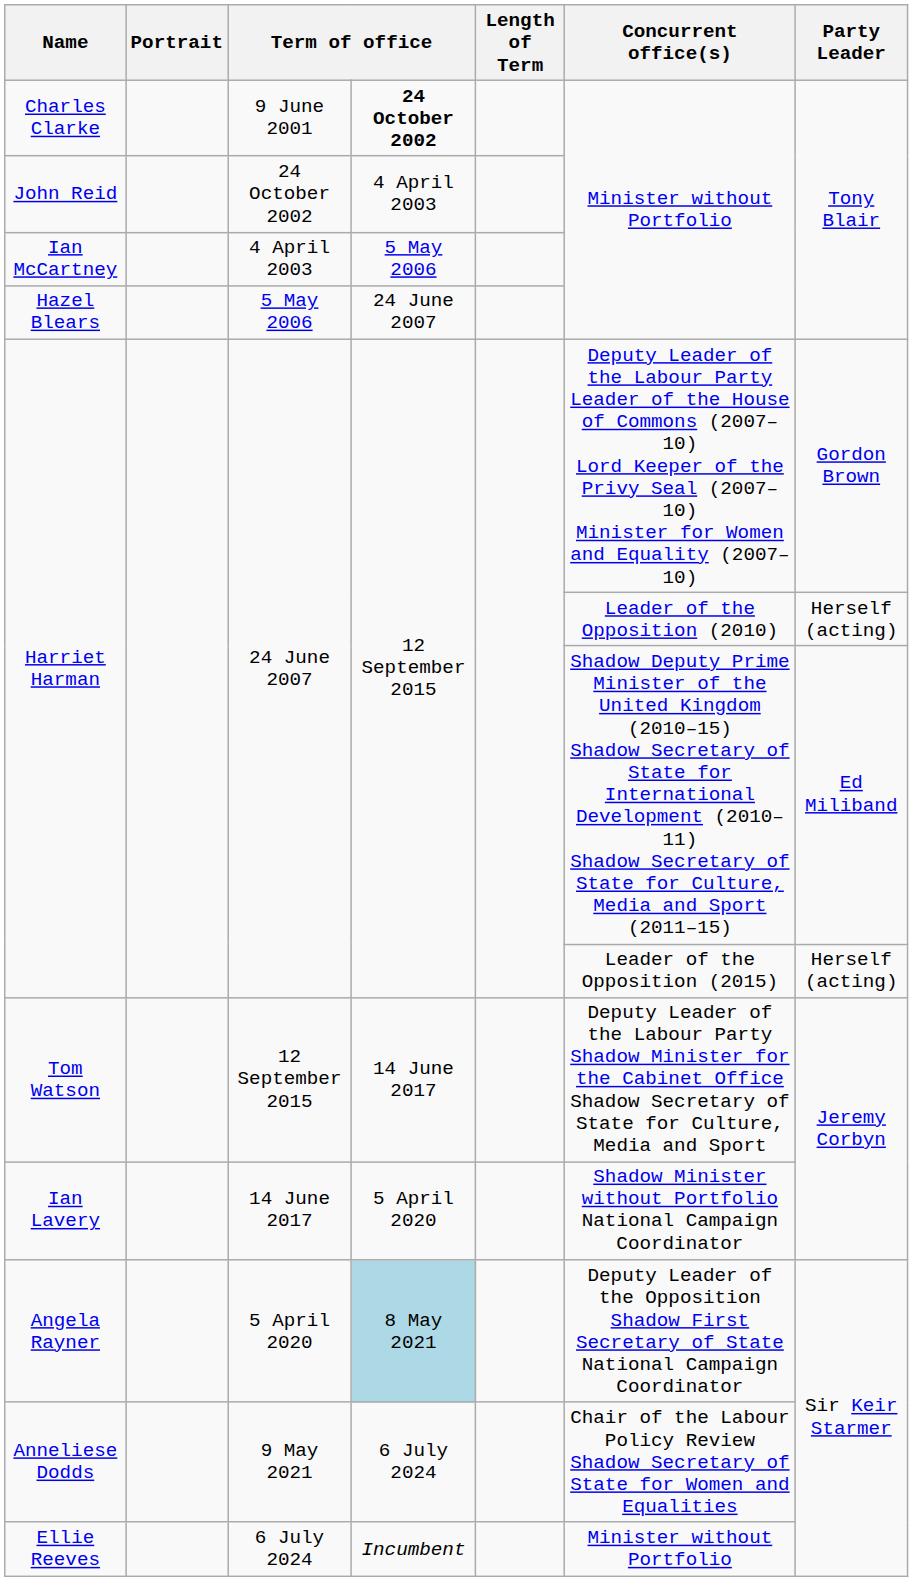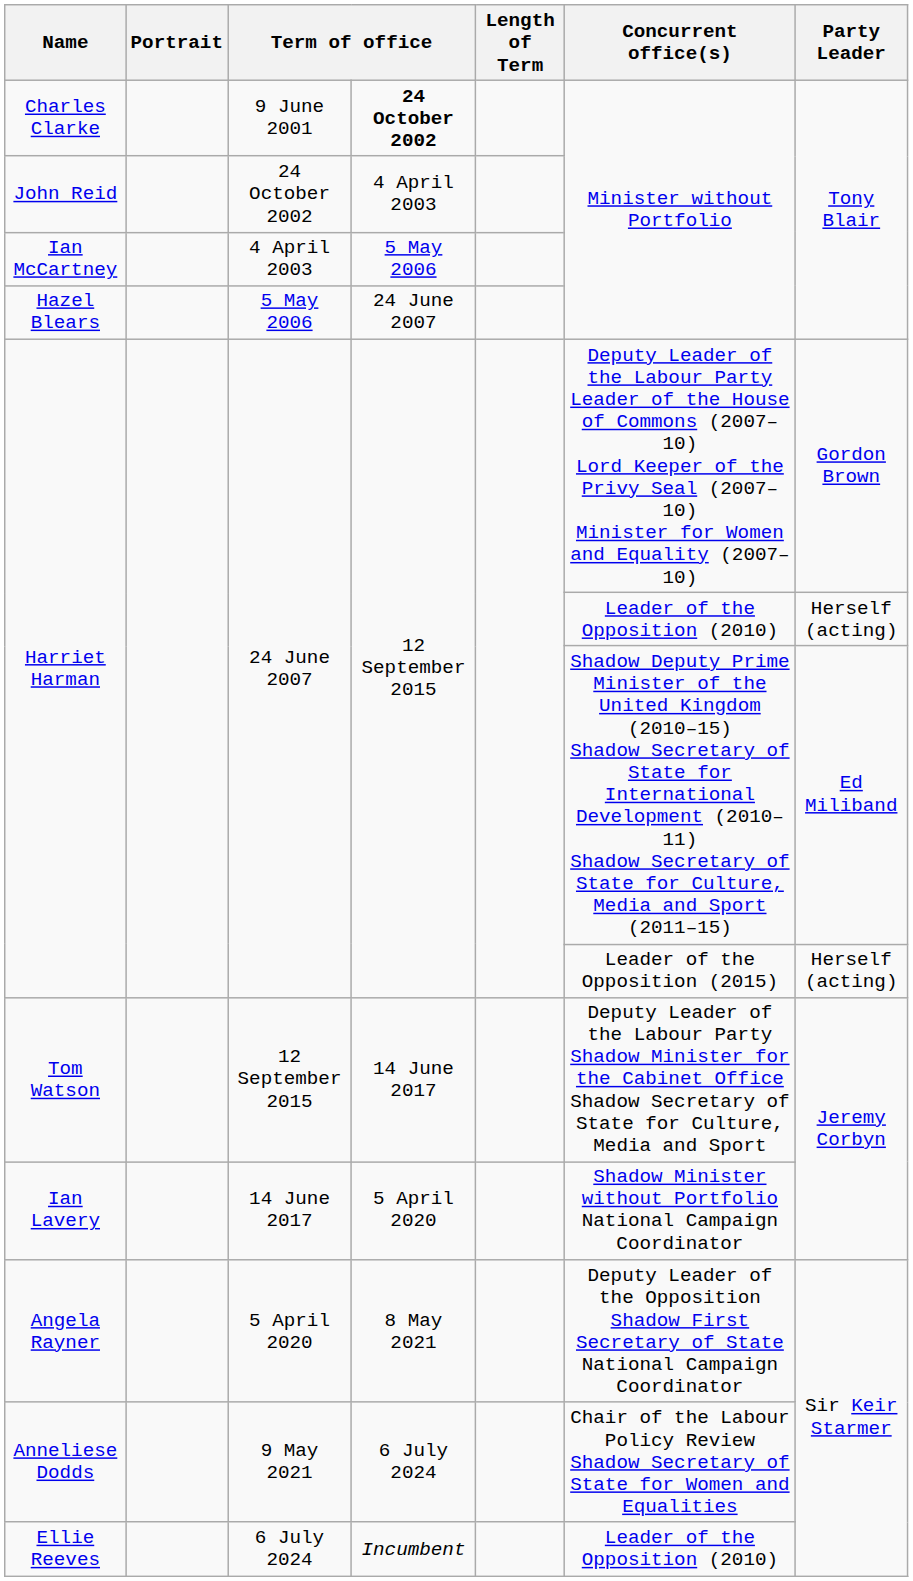(413, 1331) lightblue background -> (413, 1331) no background
(680, 1549) Minister without Portfolio -> (680, 1549) Leader of the Opposition (2010)
